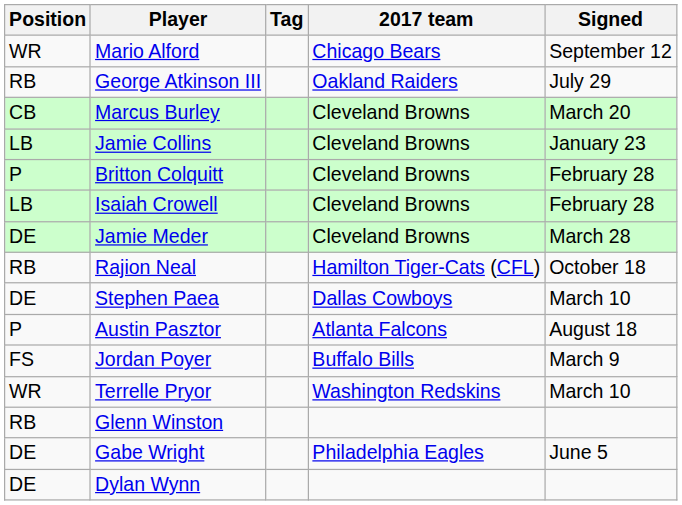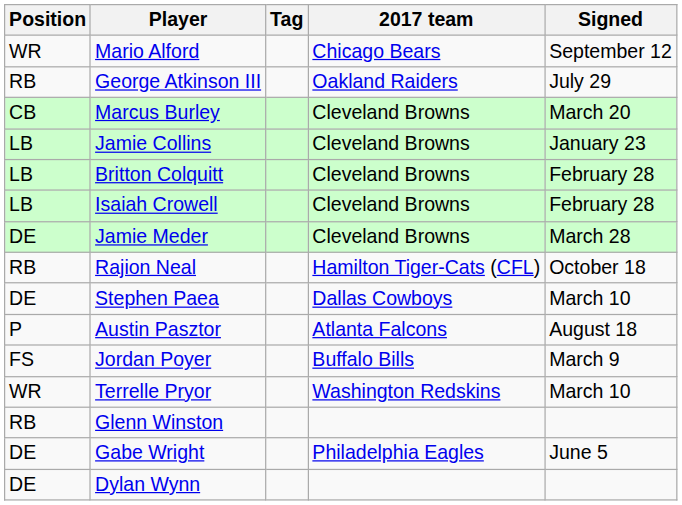(16, 174) P -> (21, 174) LB
